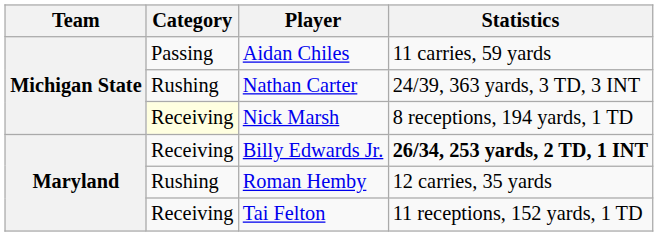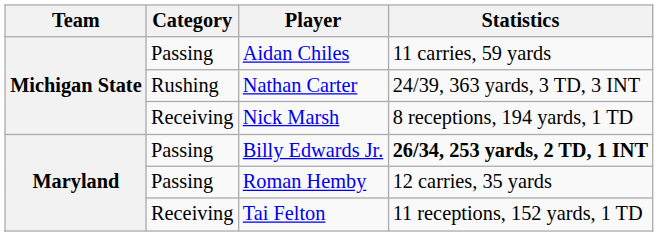(192, 117) lightyellow background -> (192, 117) no background
(192, 149) Receiving -> (182, 149) Passing
(185, 182) Rushing -> (182, 182) Passing
